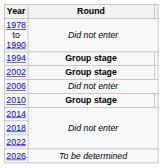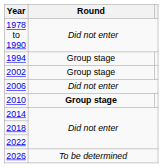(91, 59) bold -> (91, 59) normal
(91, 73) bold -> (91, 73) normal
